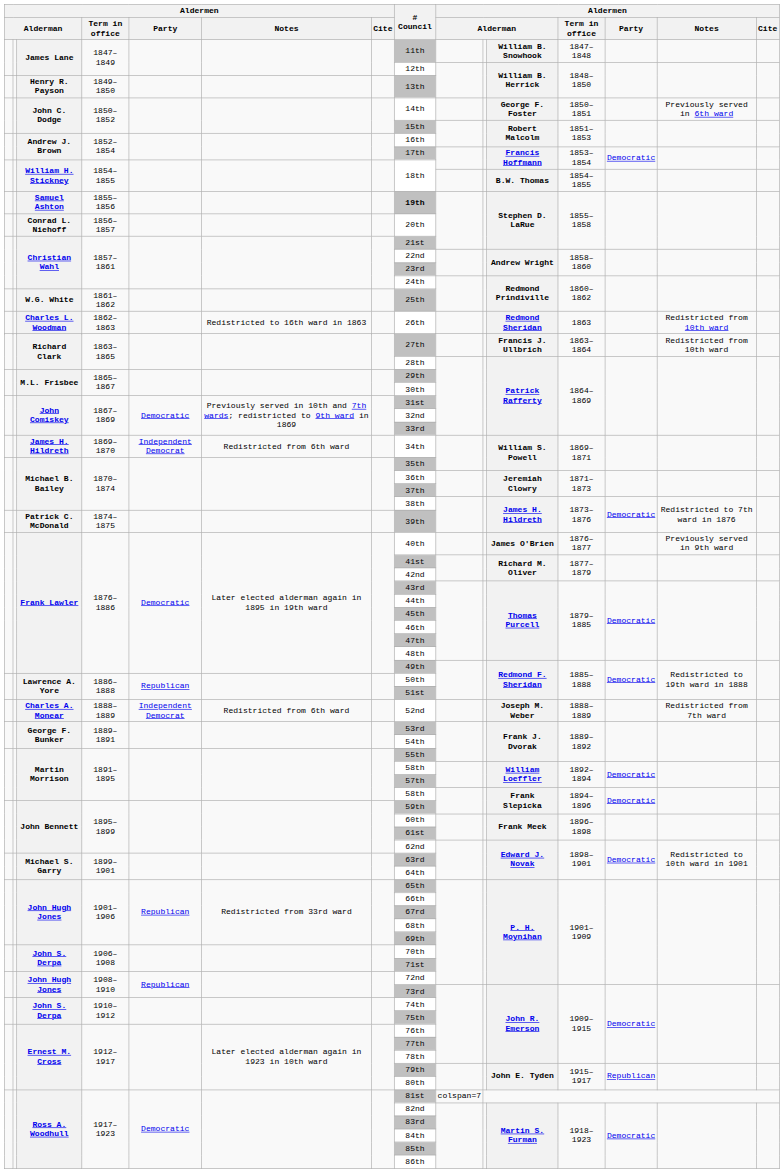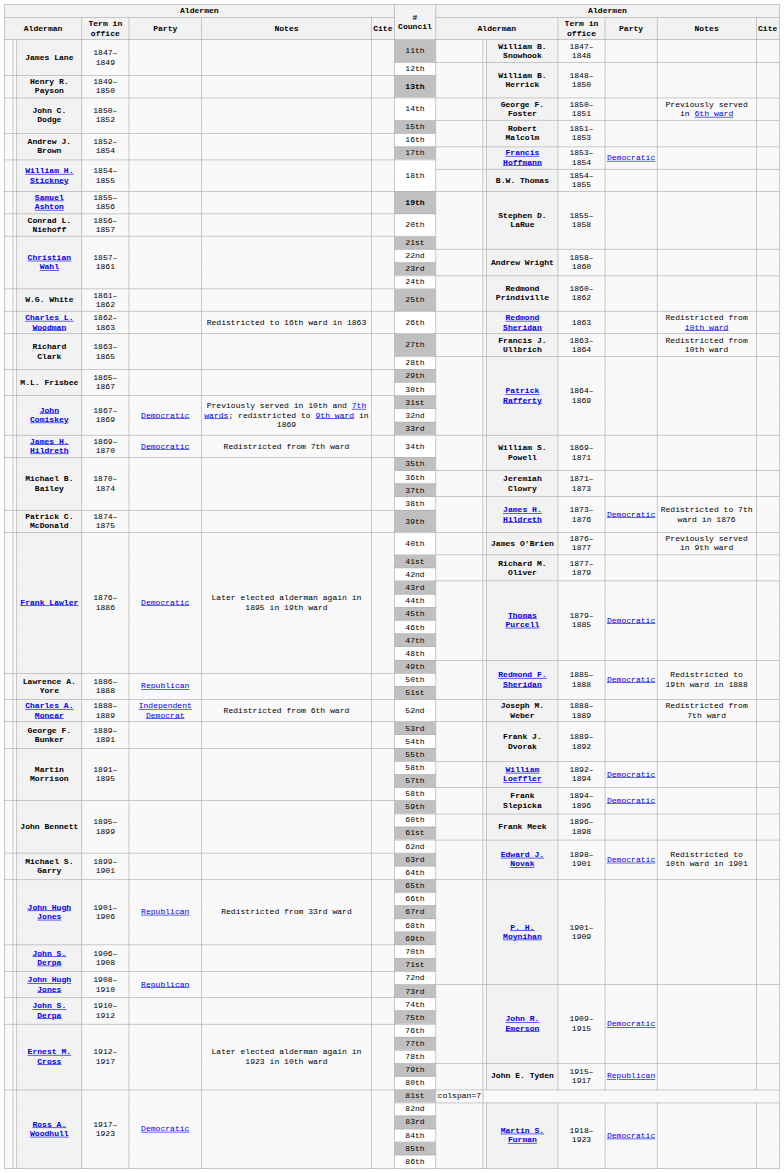(415, 87) normal -> (415, 87) bold
(165, 446) Independent Democrat -> (165, 446) Democratic
(286, 446) Redistricted from 6th ward -> (286, 446) Redistricted from 7th ward
